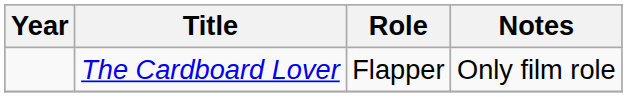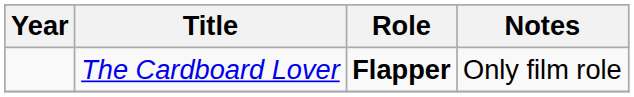(398, 69) normal -> (401, 69) bold
